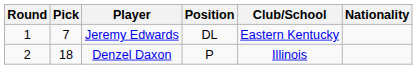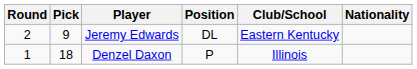(27, 35) 1 -> (27, 35) 2
(66, 35) 7 -> (66, 35) 9
(27, 55) 2 -> (27, 55) 1
